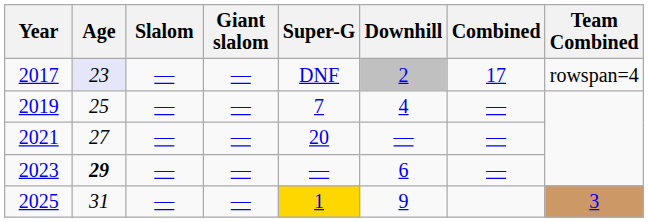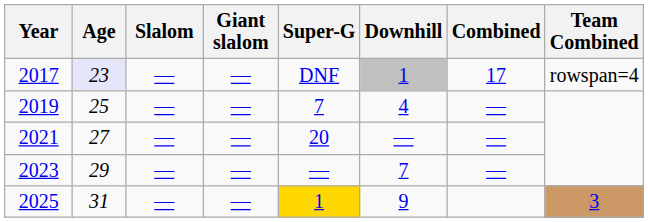(404, 74) 2 -> (404, 74) 1
(99, 169) bold -> (99, 169) normal
(404, 169) 6 -> (404, 169) 7
